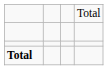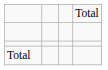(24, 55) bold -> (23, 55) normal
